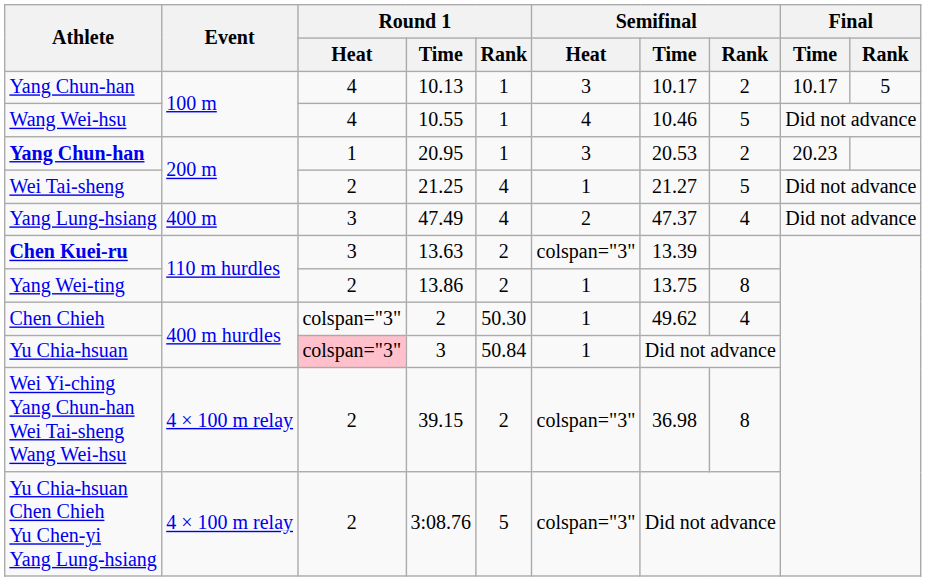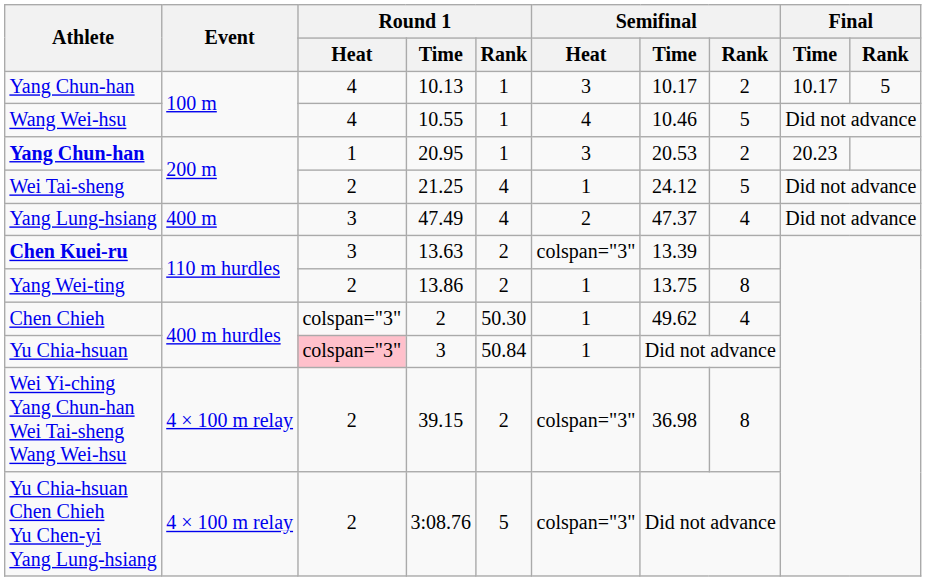(675, 186) 21.27 -> (675, 186) 24.12
